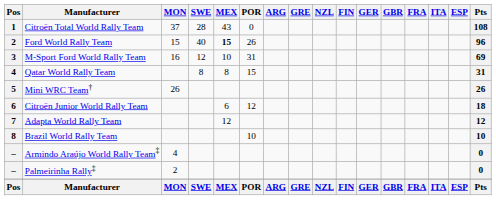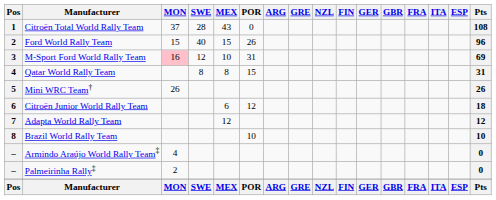(226, 42) bold -> (226, 42) normal
(175, 57) no background -> (175, 57) pink background
